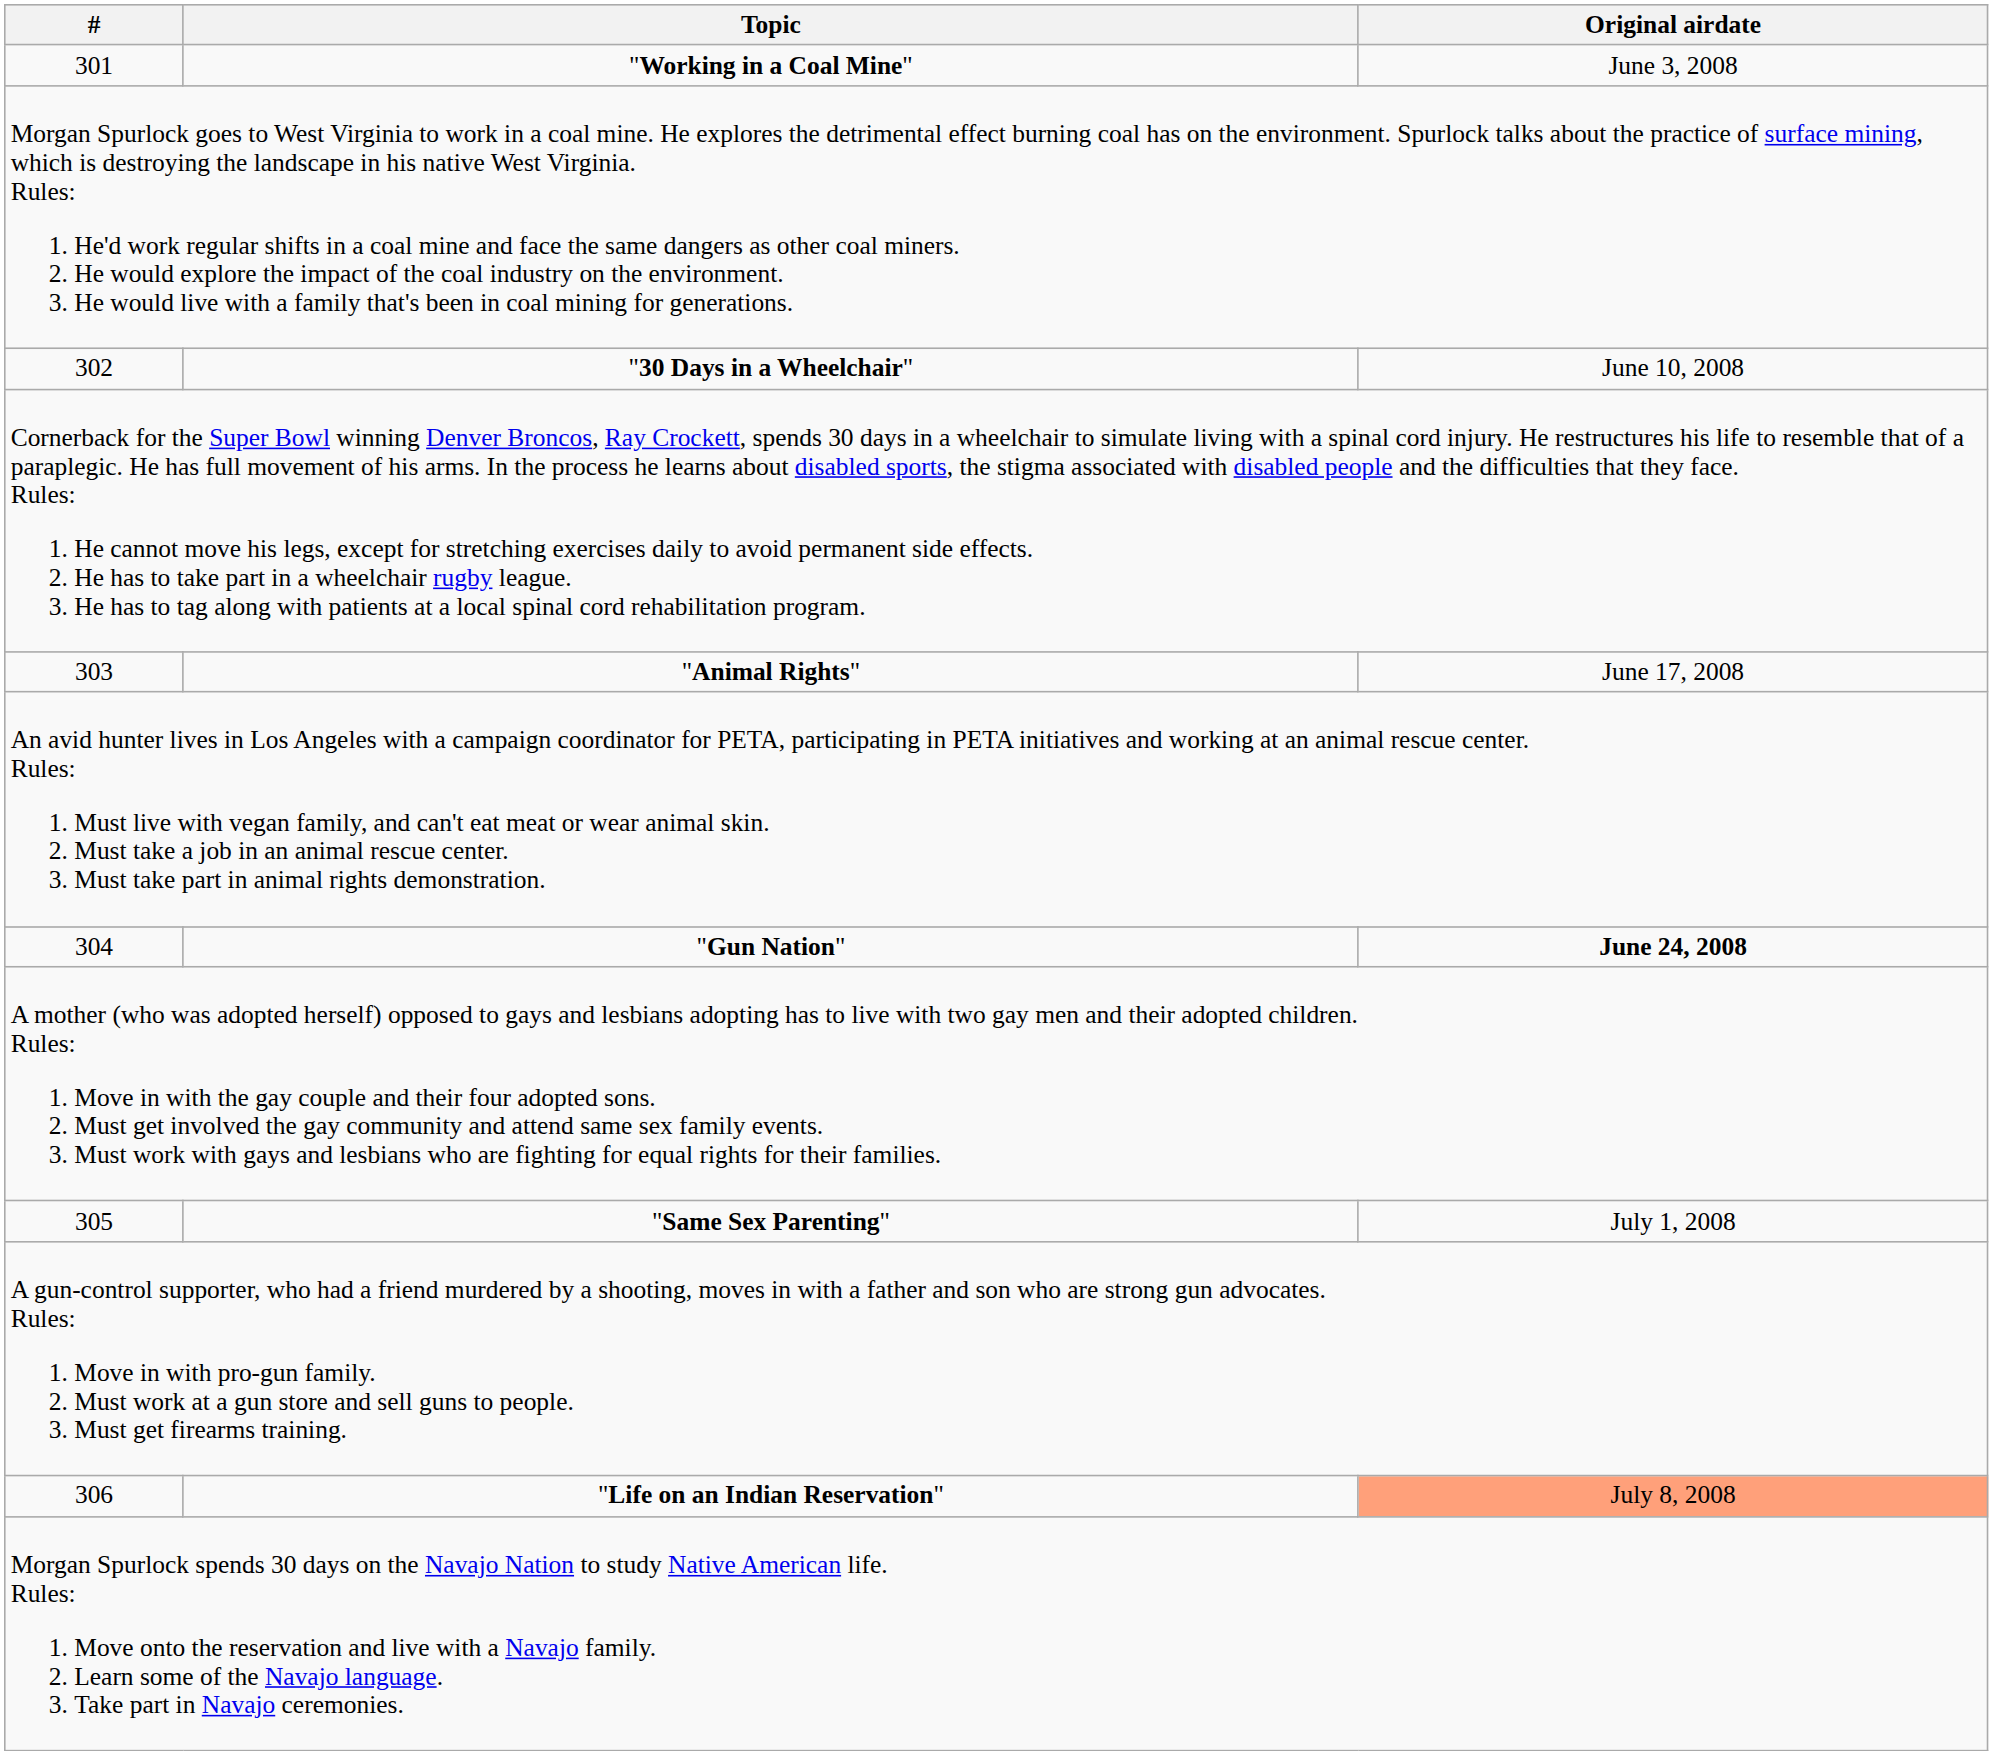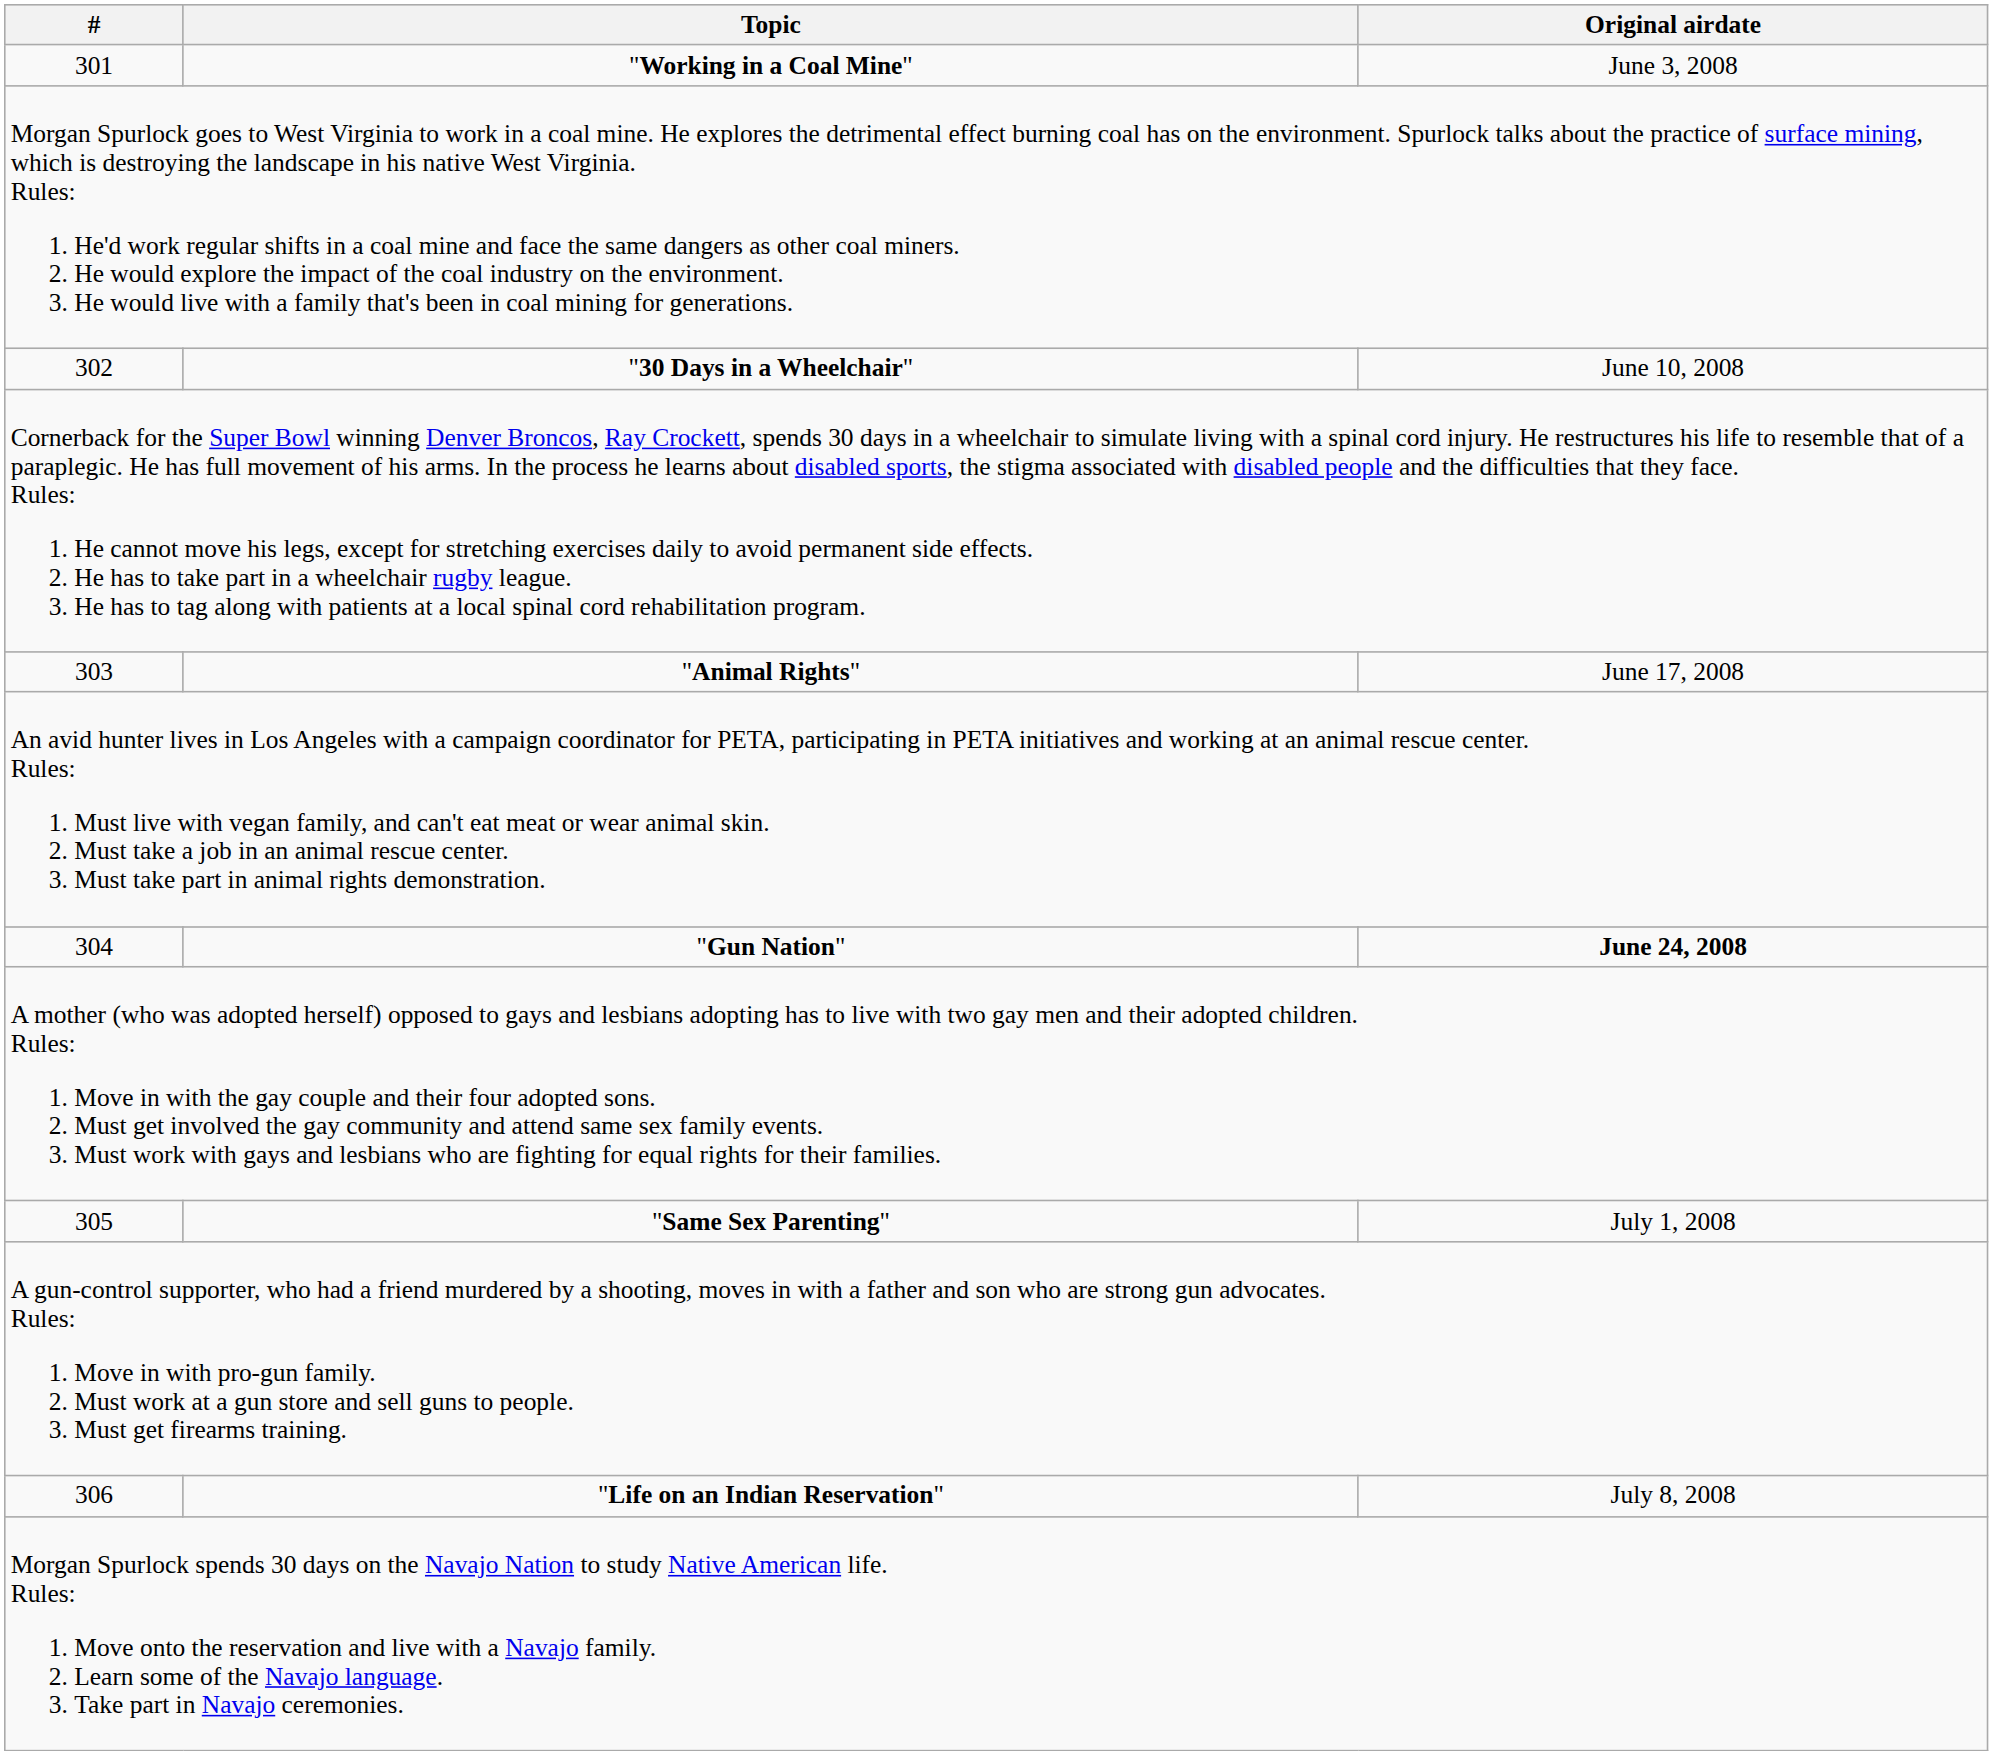(1673, 1495) lightsalmon background -> (1673, 1495) no background
